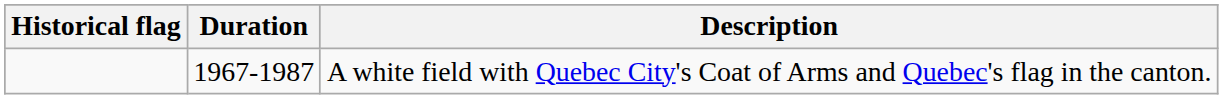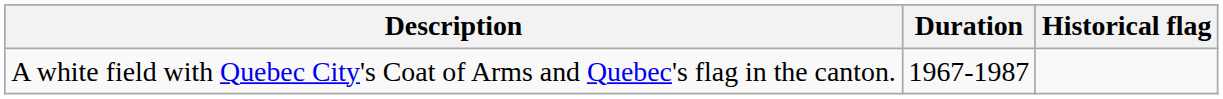columns swapped: (96, 26) <-> (769, 26)
